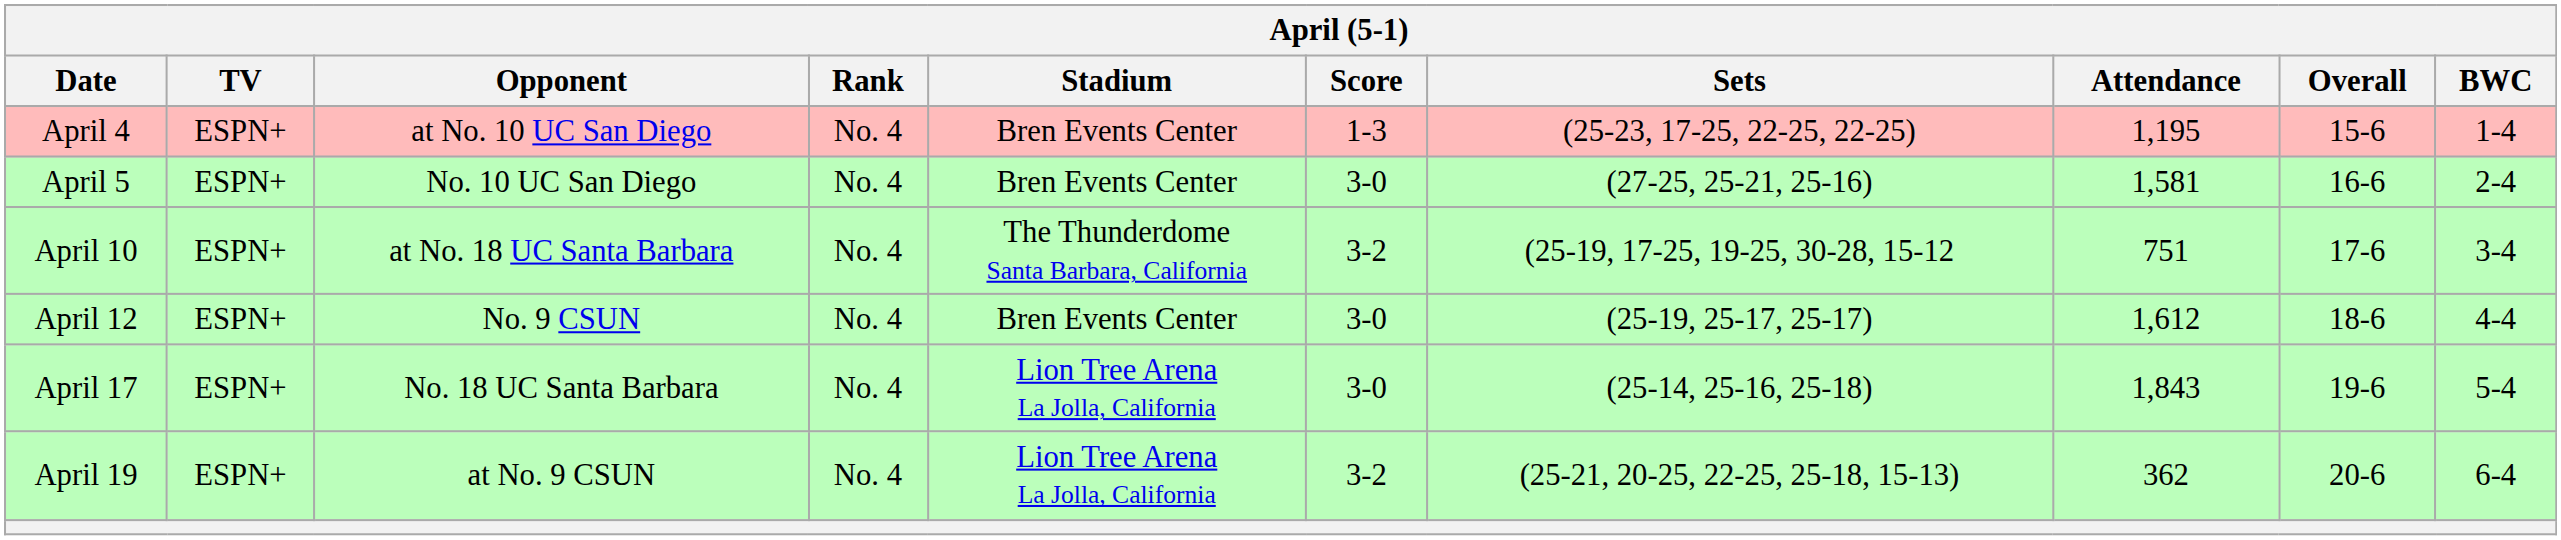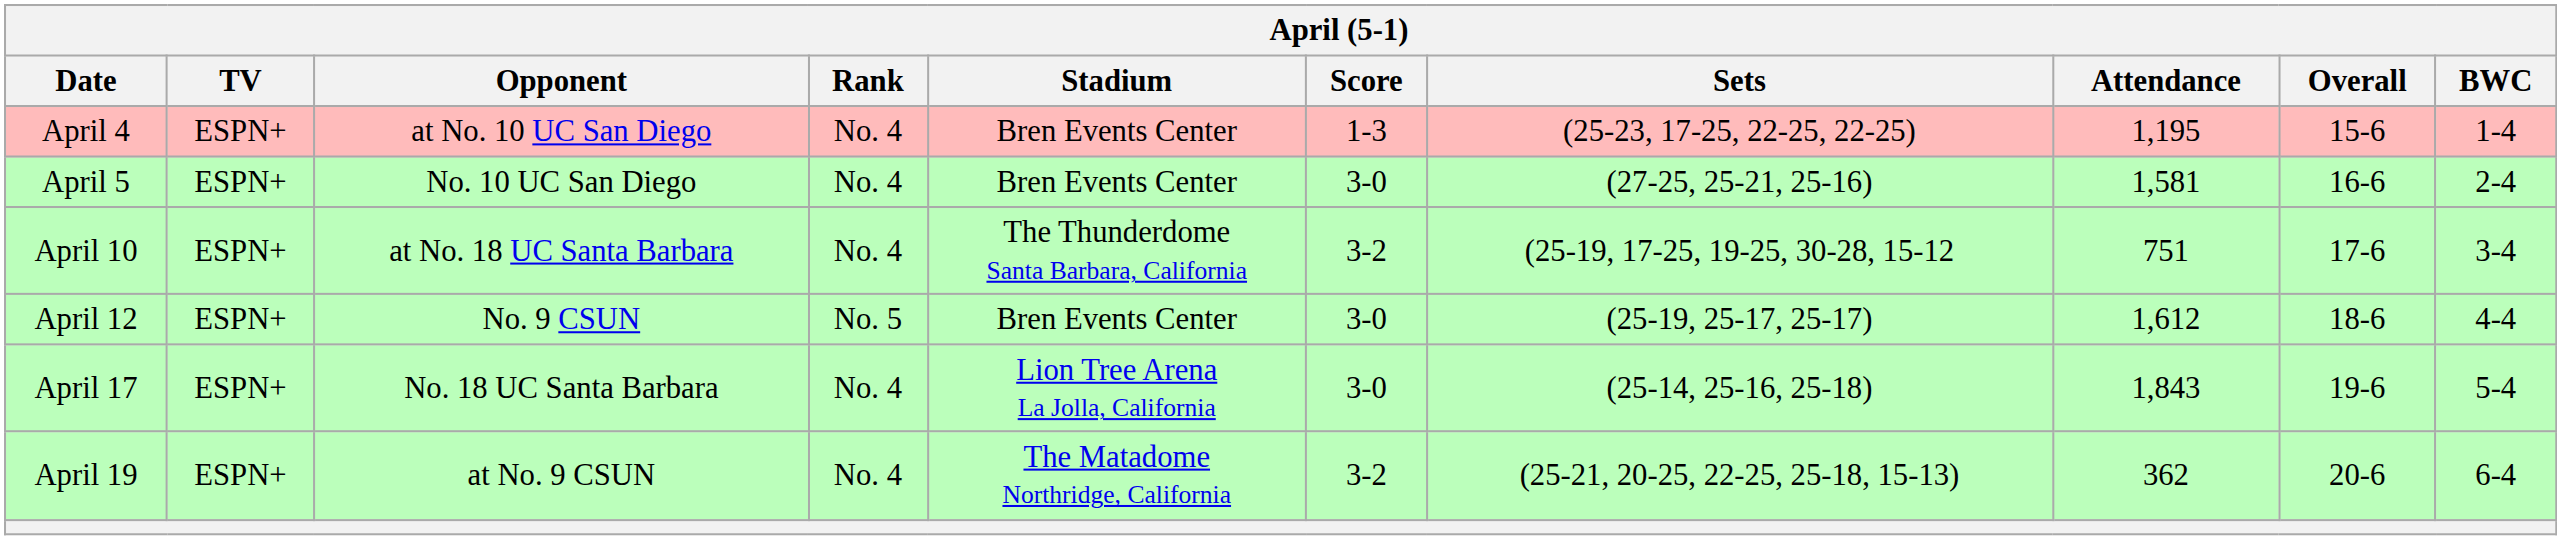(868, 319) No. 4 -> (868, 319) No. 5
(1117, 475) Lion Tree Arena La Jolla, California -> (1117, 475) The Matadome Northridge, California
